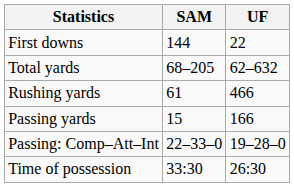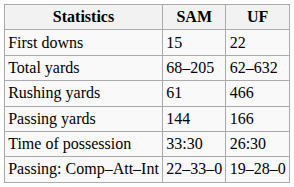(178, 42) 144 -> (174, 42) 15
(174, 118) 15 -> (178, 118) 144
rows swapped: (84, 144) <-> (70, 169)
